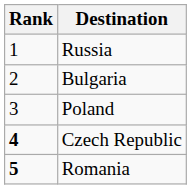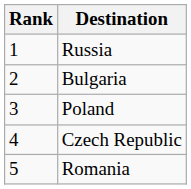(14, 139) bold -> (14, 139) normal
(14, 169) bold -> (14, 169) normal
